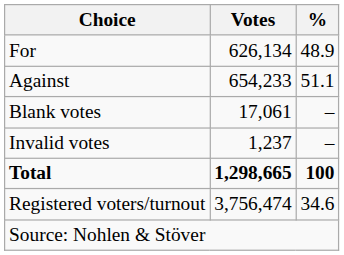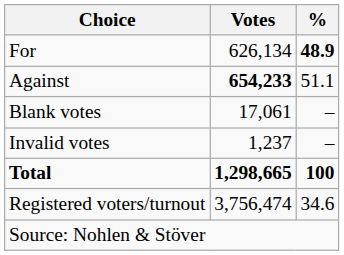(318, 50) normal -> (318, 50) bold
(260, 81) normal -> (260, 81) bold
